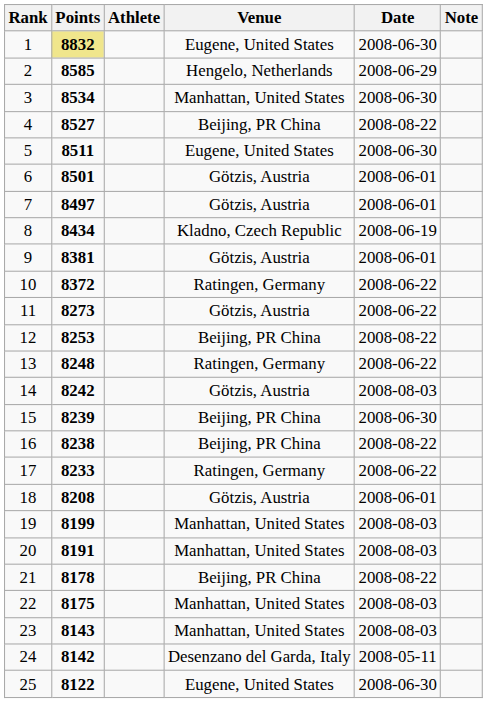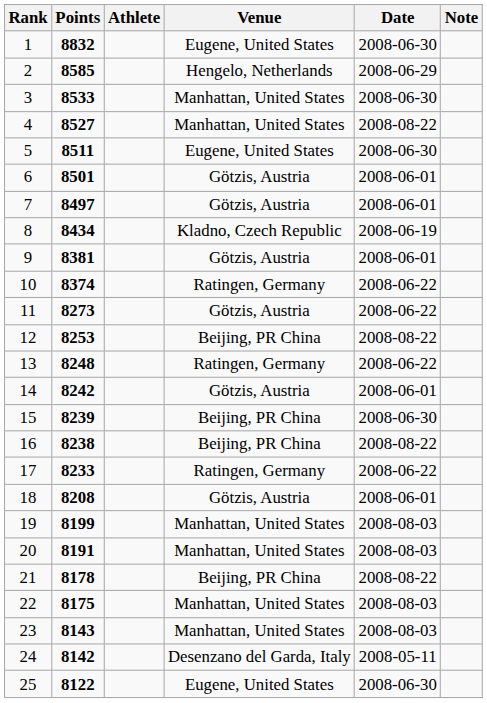(78, 44) khaki background -> (78, 44) no background
(78, 97) 8534 -> (78, 97) 8533
(259, 124) Beijing, PR China -> (259, 124) Manhattan, United States
(78, 284) 8372 -> (78, 284) 8374
(398, 390) 2008-08-03 -> (398, 390) 2008-06-01
